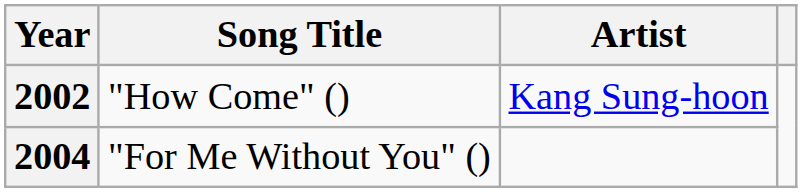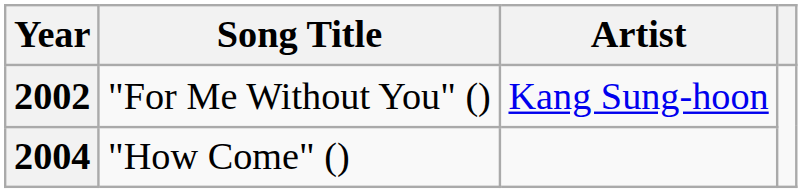(229, 95) "How Come" () -> (299, 95) "For Me Without You" ()
(299, 156) "For Me Without You" () -> (229, 156) "How Come" ()
